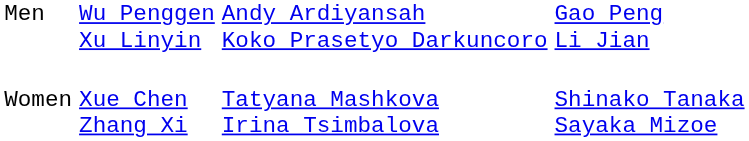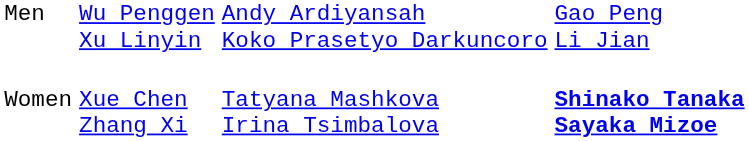(650, 113) normal -> (650, 113) bold
